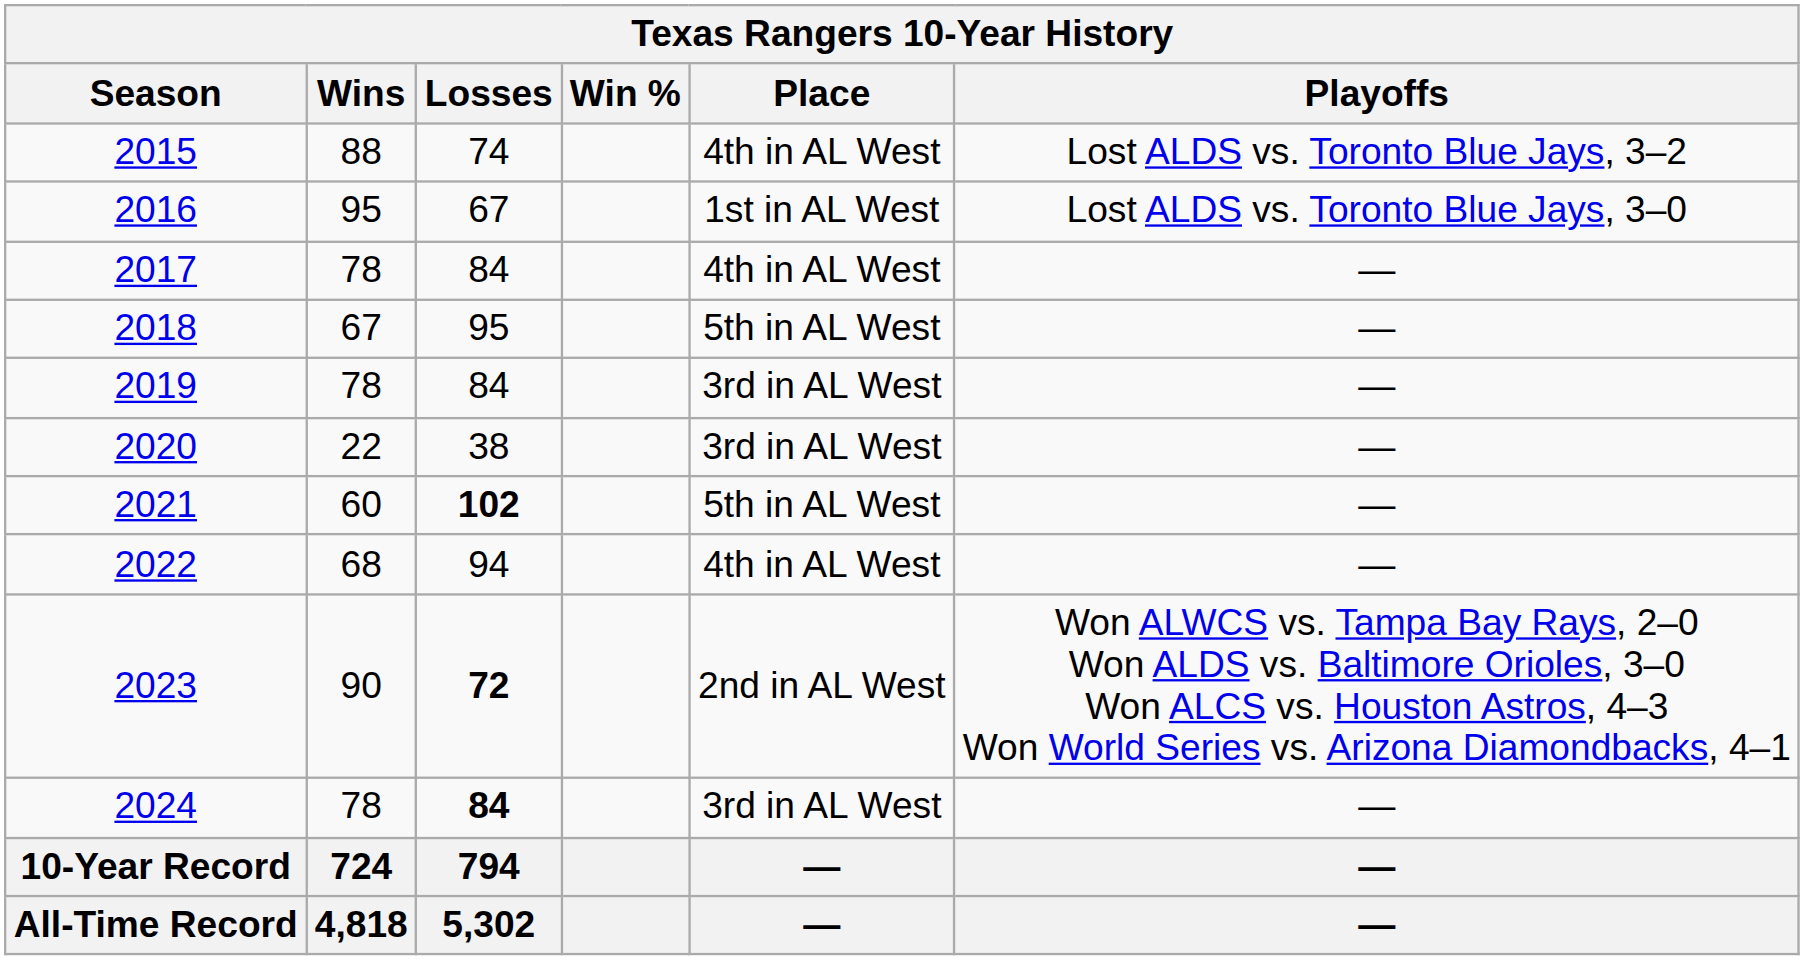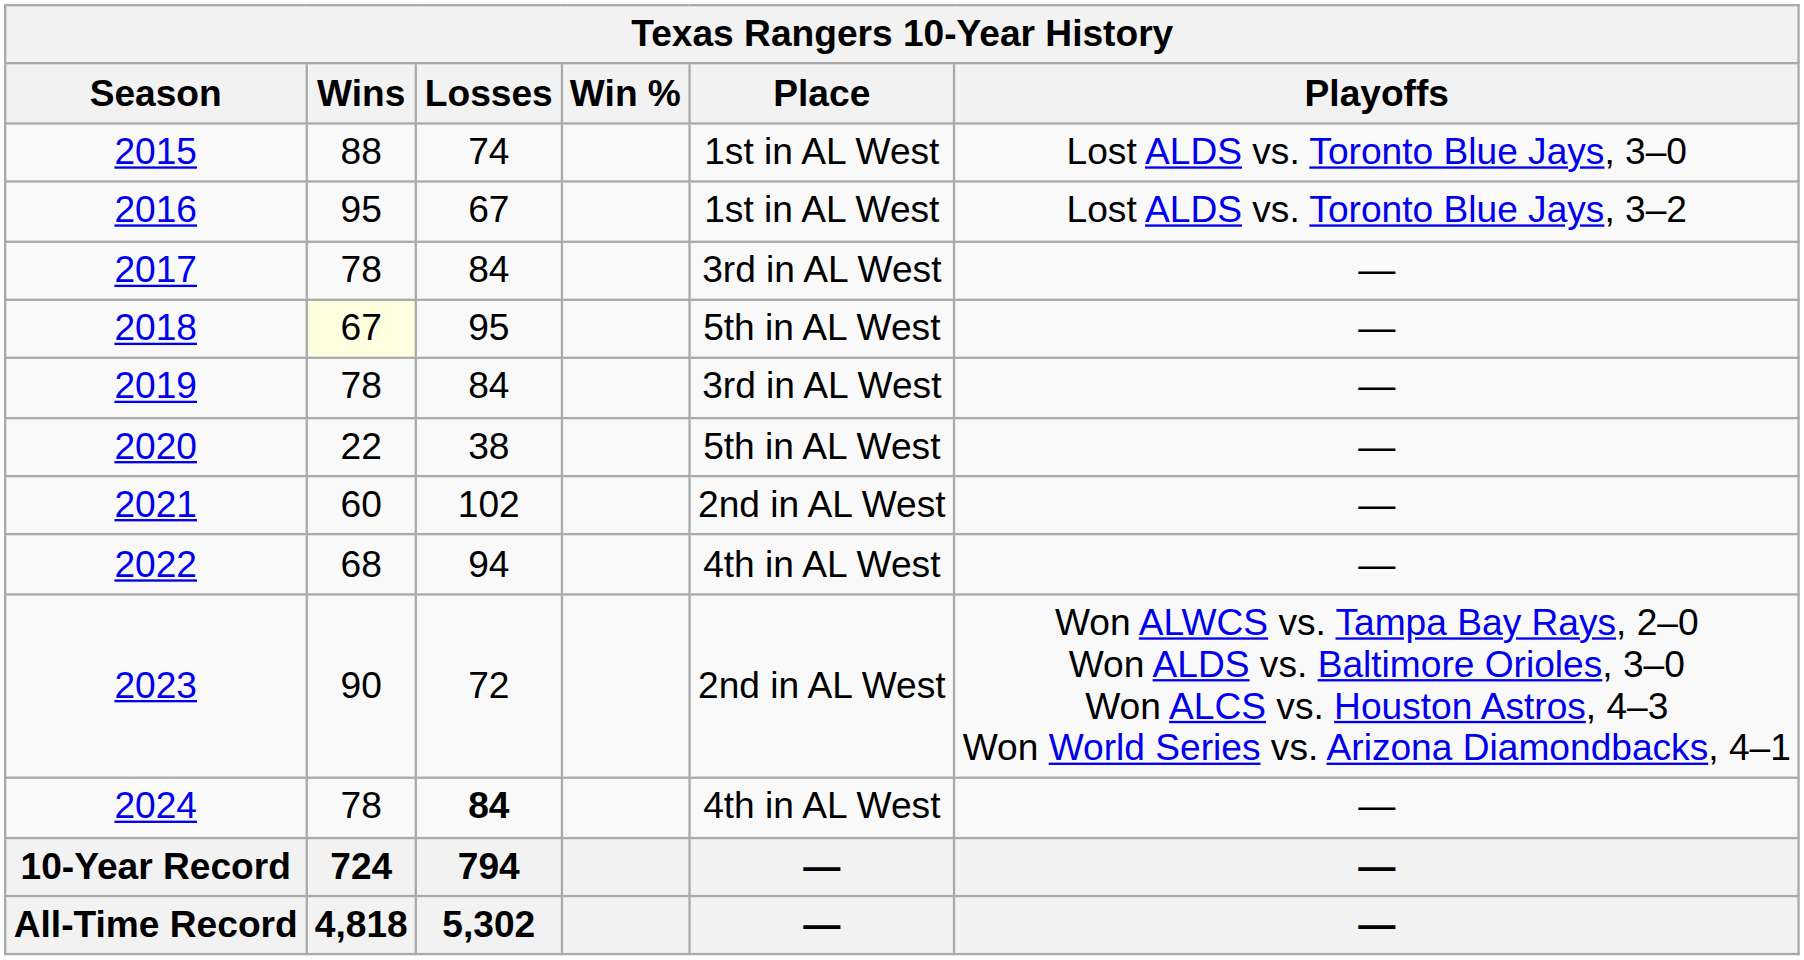(822, 151) 4th in AL West -> (822, 151) 1st in AL West
(1377, 151) Lost ALDS vs. Toronto Blue Jays, 3–2 -> (1377, 151) Lost ALDS vs. Toronto Blue Jays, 3–0
(1377, 210) Lost ALDS vs. Toronto Blue Jays, 3–0 -> (1377, 210) Lost ALDS vs. Toronto Blue Jays, 3–2
(822, 269) 4th in AL West -> (822, 269) 3rd in AL West
(361, 328) no background -> (361, 328) lightyellow background
(822, 446) 3rd in AL West -> (822, 446) 5th in AL West
(489, 504) bold -> (489, 504) normal
(822, 504) 5th in AL West -> (822, 504) 2nd in AL West
(489, 685) bold -> (489, 685) normal
(822, 806) 3rd in AL West -> (822, 806) 4th in AL West
